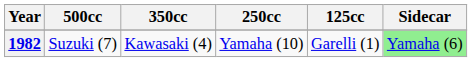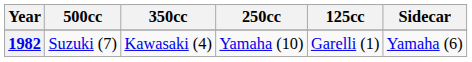(425, 43) lightgreen background -> (425, 43) no background
